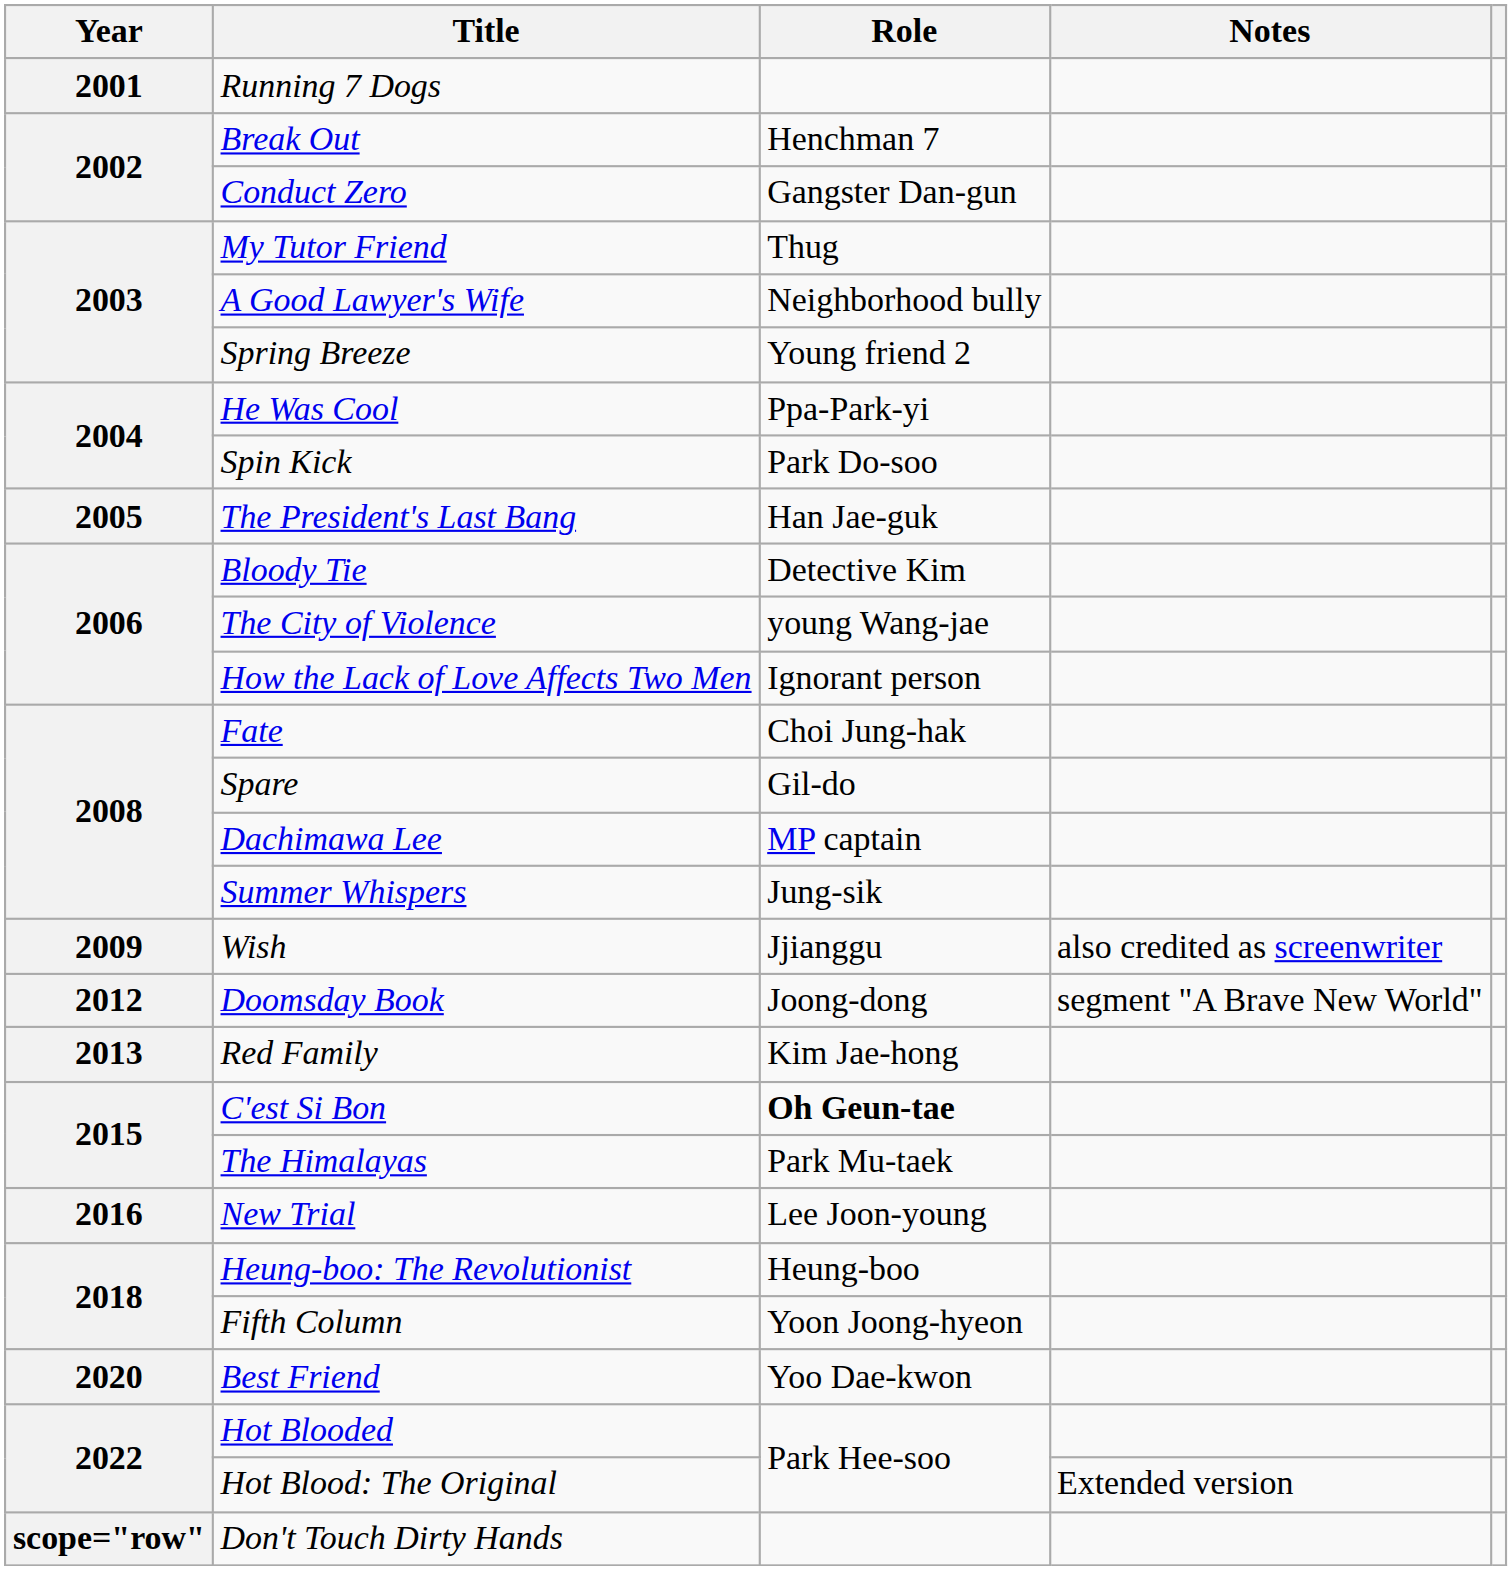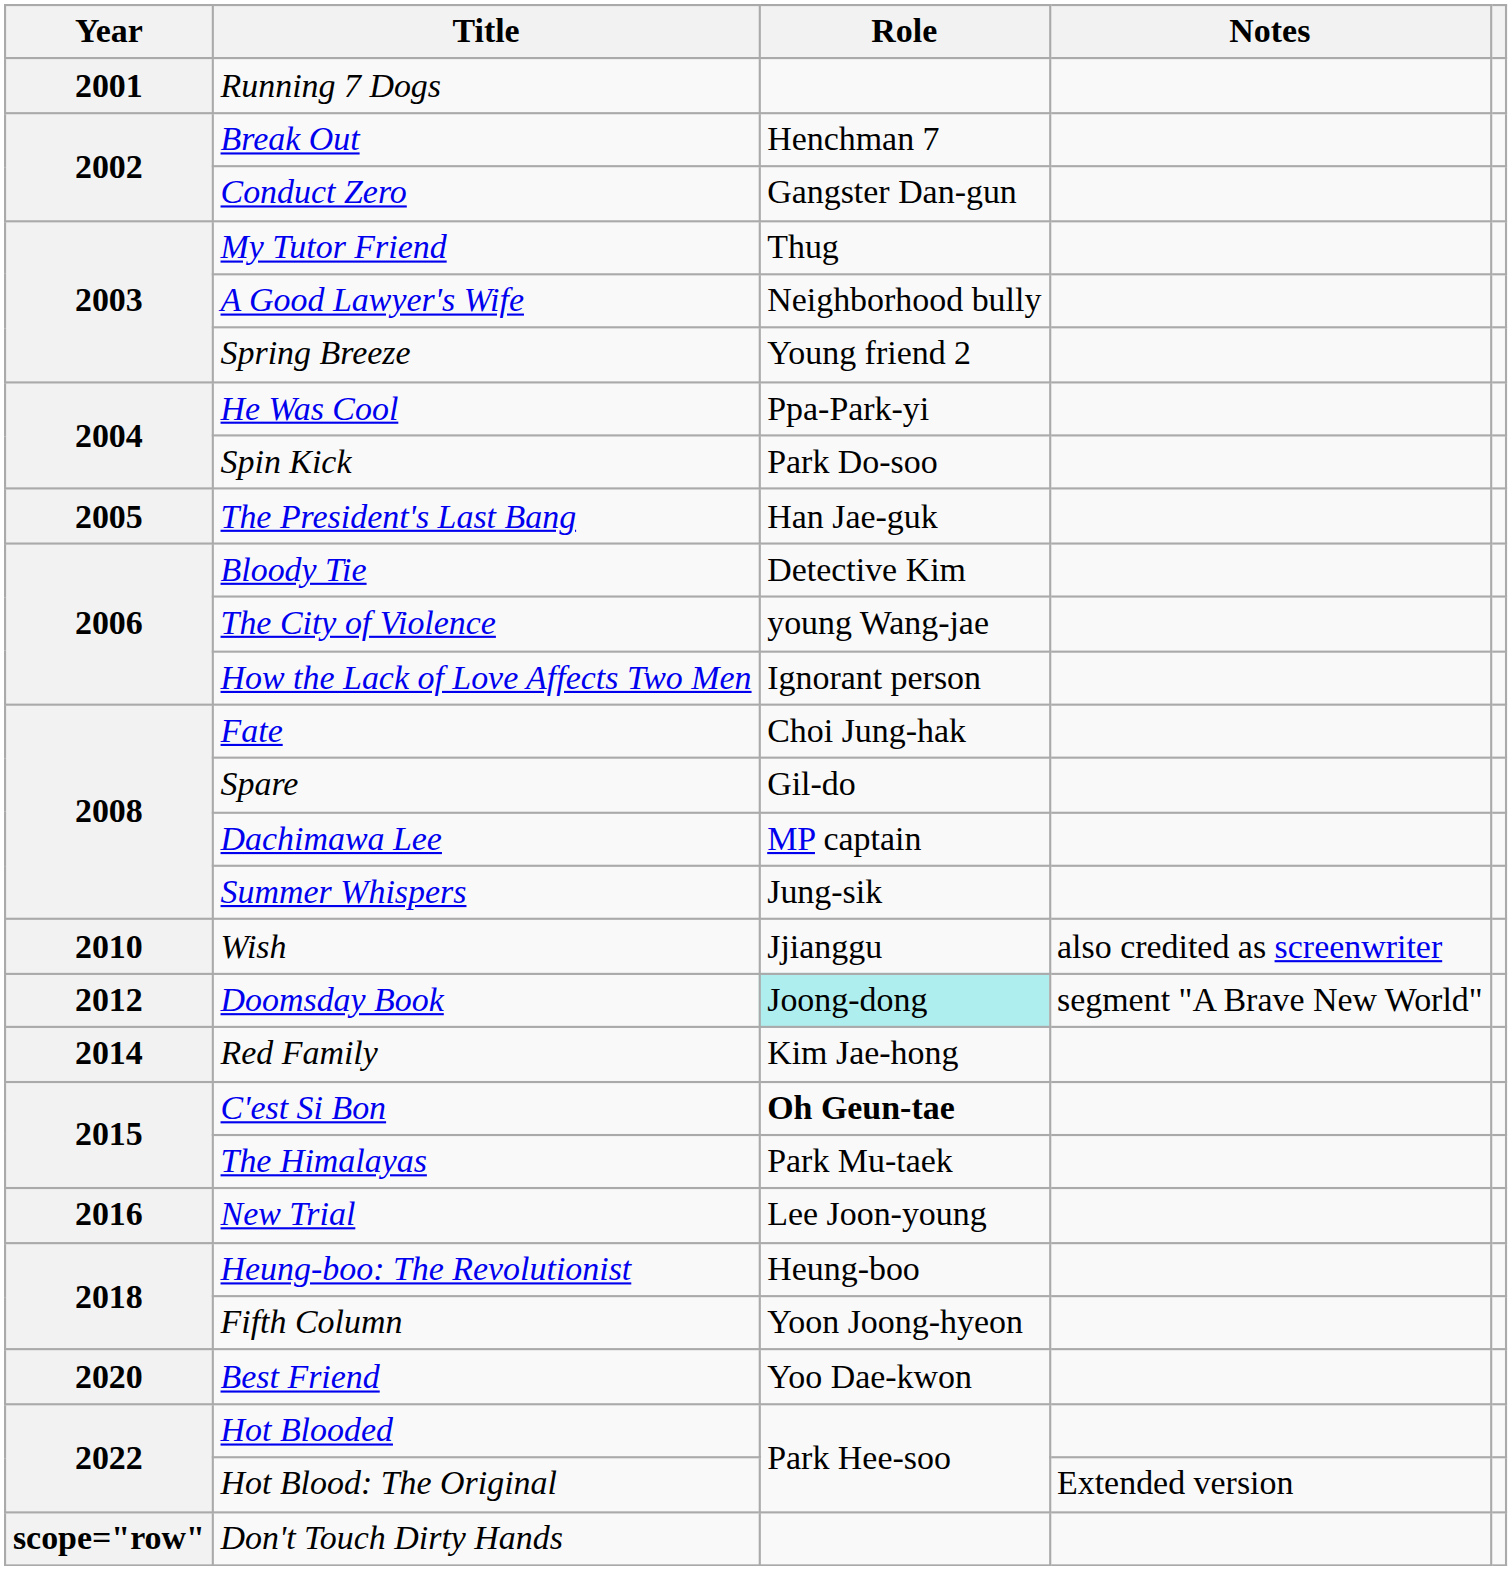(109, 945) 2009 -> (109, 945) 2010
(847, 999) no background -> (847, 999) paleturquoise background
(109, 1053) 2013 -> (109, 1053) 2014
